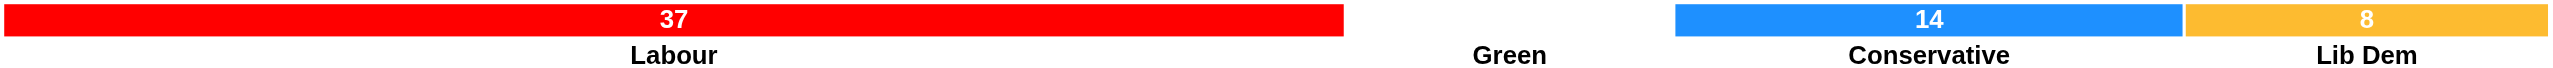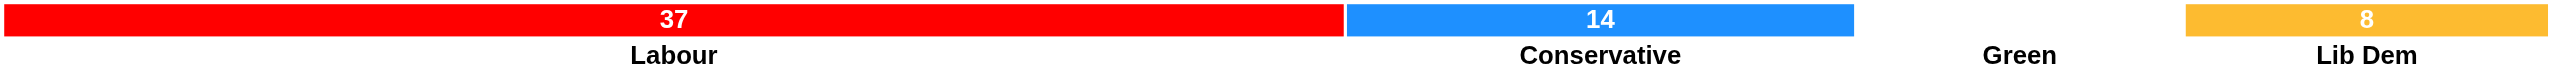columns swapped: (1929, 20) <-> (1510, 20)
